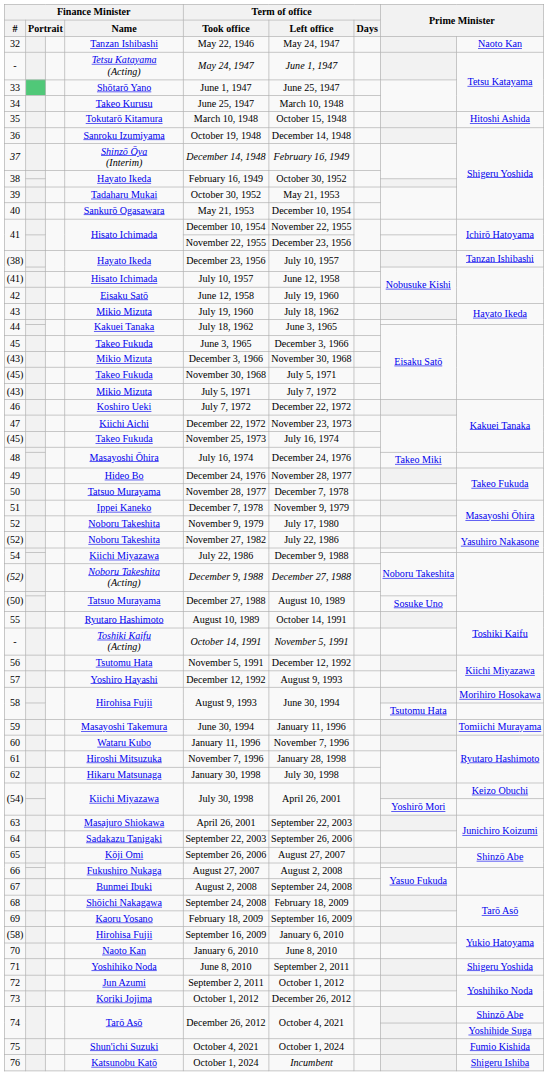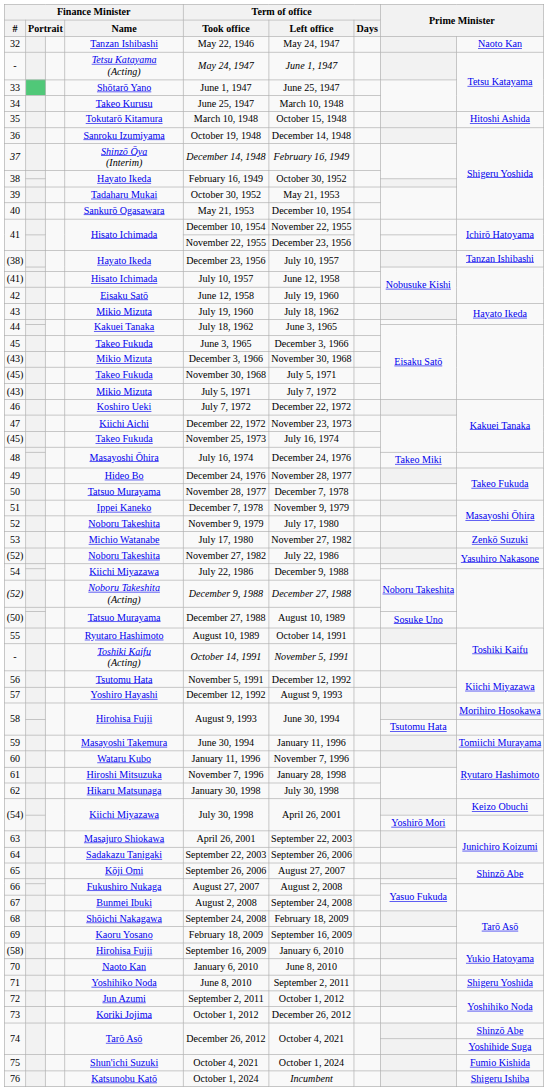+ row: (15, 540)
